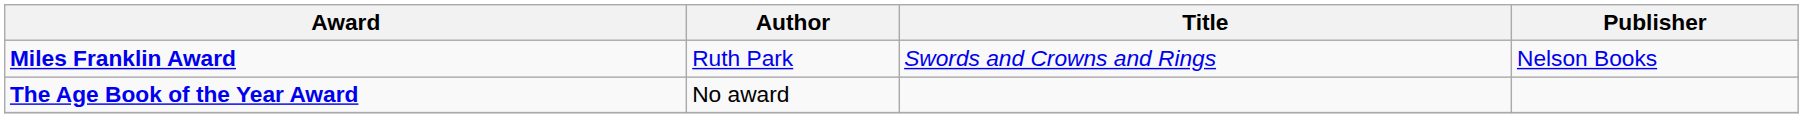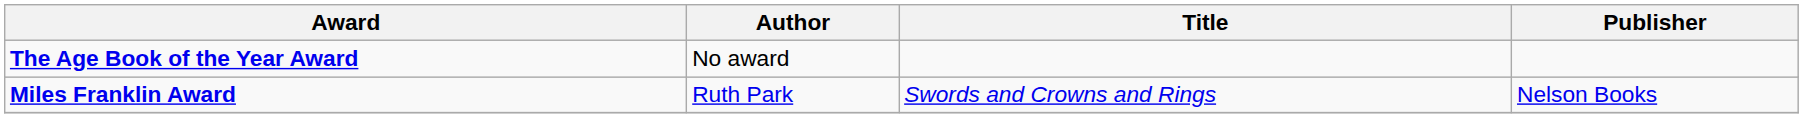rows swapped: (184, 94) <-> (123, 58)
